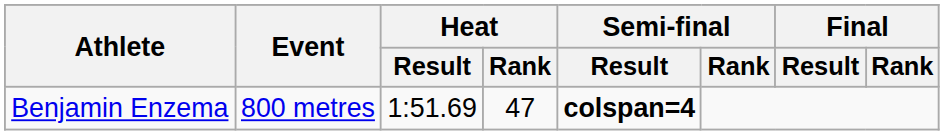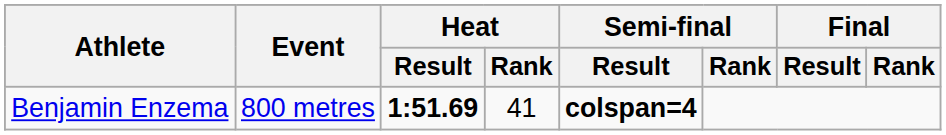(432, 109) normal -> (433, 109) bold
(520, 109) 47 -> (522, 109) 41
